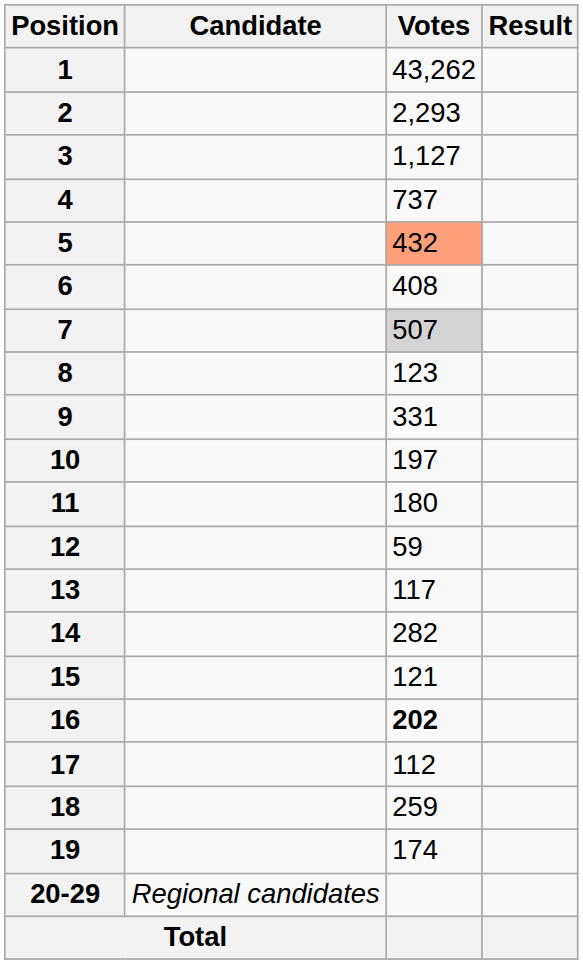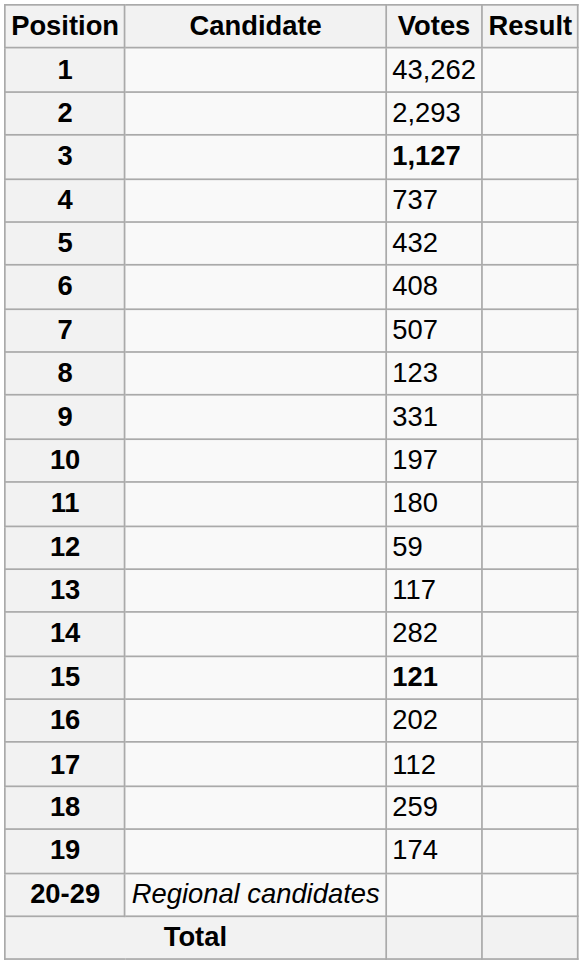(426, 156) normal -> (426, 156) bold
(415, 243) lightsalmon background -> (415, 243) no background
(415, 329) lightgrey background -> (415, 329) no background
(415, 677) normal -> (415, 677) bold
(415, 720) bold -> (415, 720) normal
